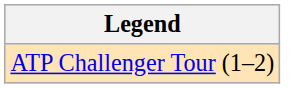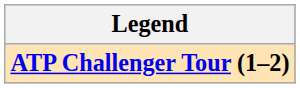(142, 62) normal -> (150, 62) bold
